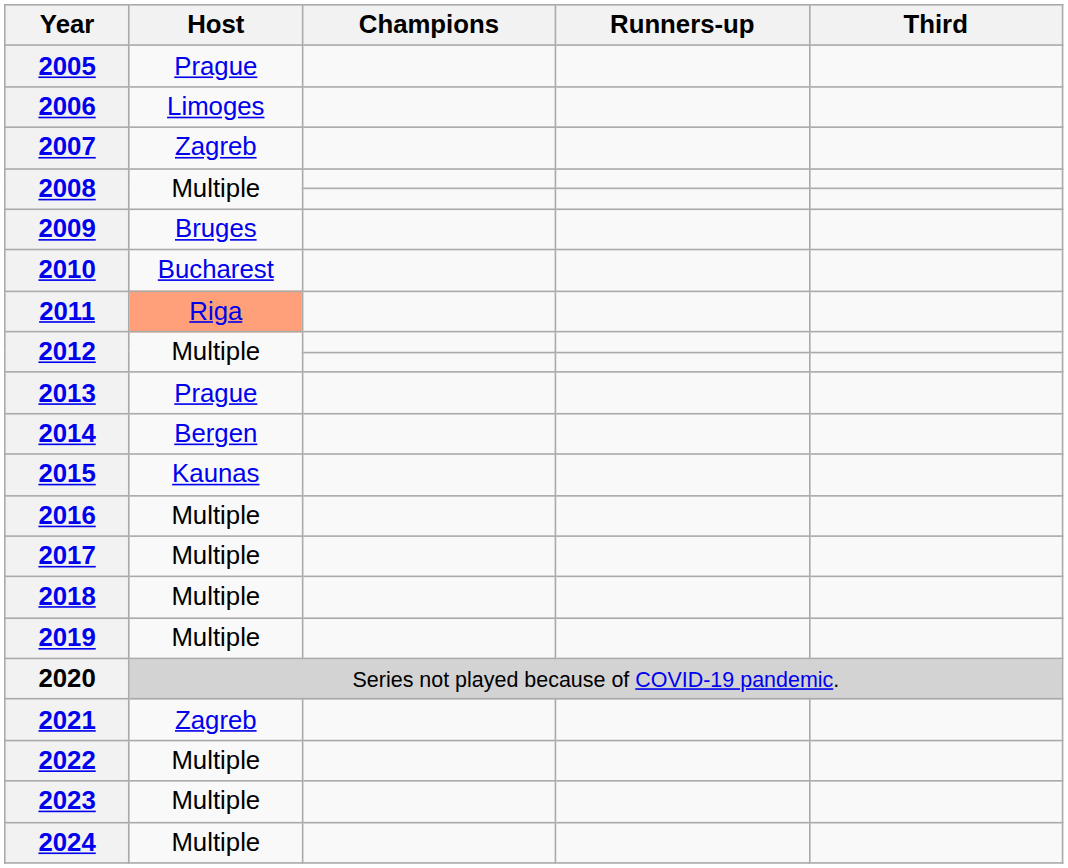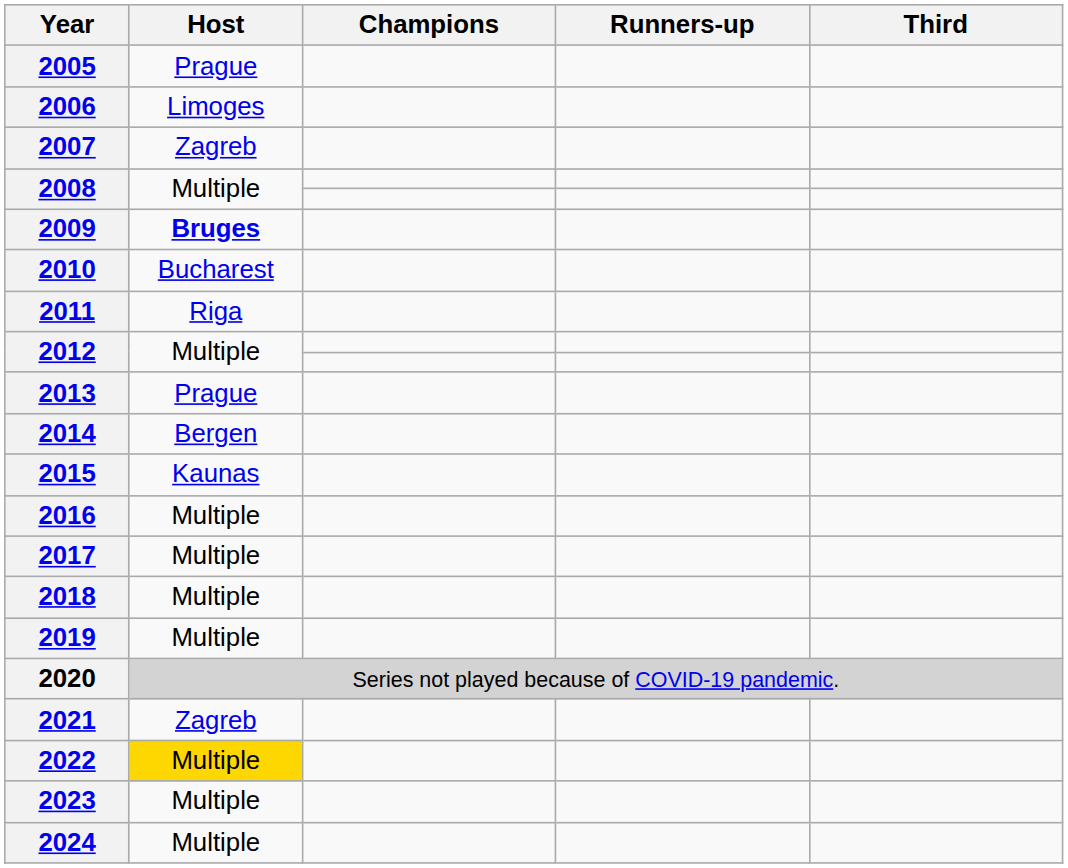(216, 229) normal -> (216, 229) bold
(216, 310) lightsalmon background -> (216, 310) no background
(216, 760) no background -> (216, 760) gold background
